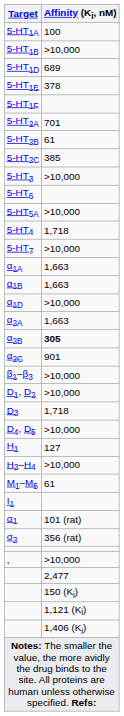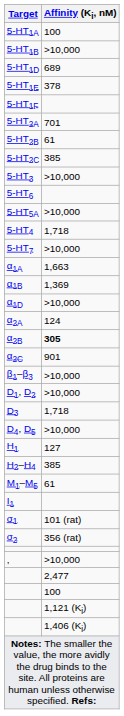(56, 285) 1,663 -> (56, 285) 1,369
(56, 321) 1,663 -> (52, 321) 124
(62, 465) >10,000 -> (52, 465) 385
(61, 593) 150 (Ki) -> (52, 592) 100
